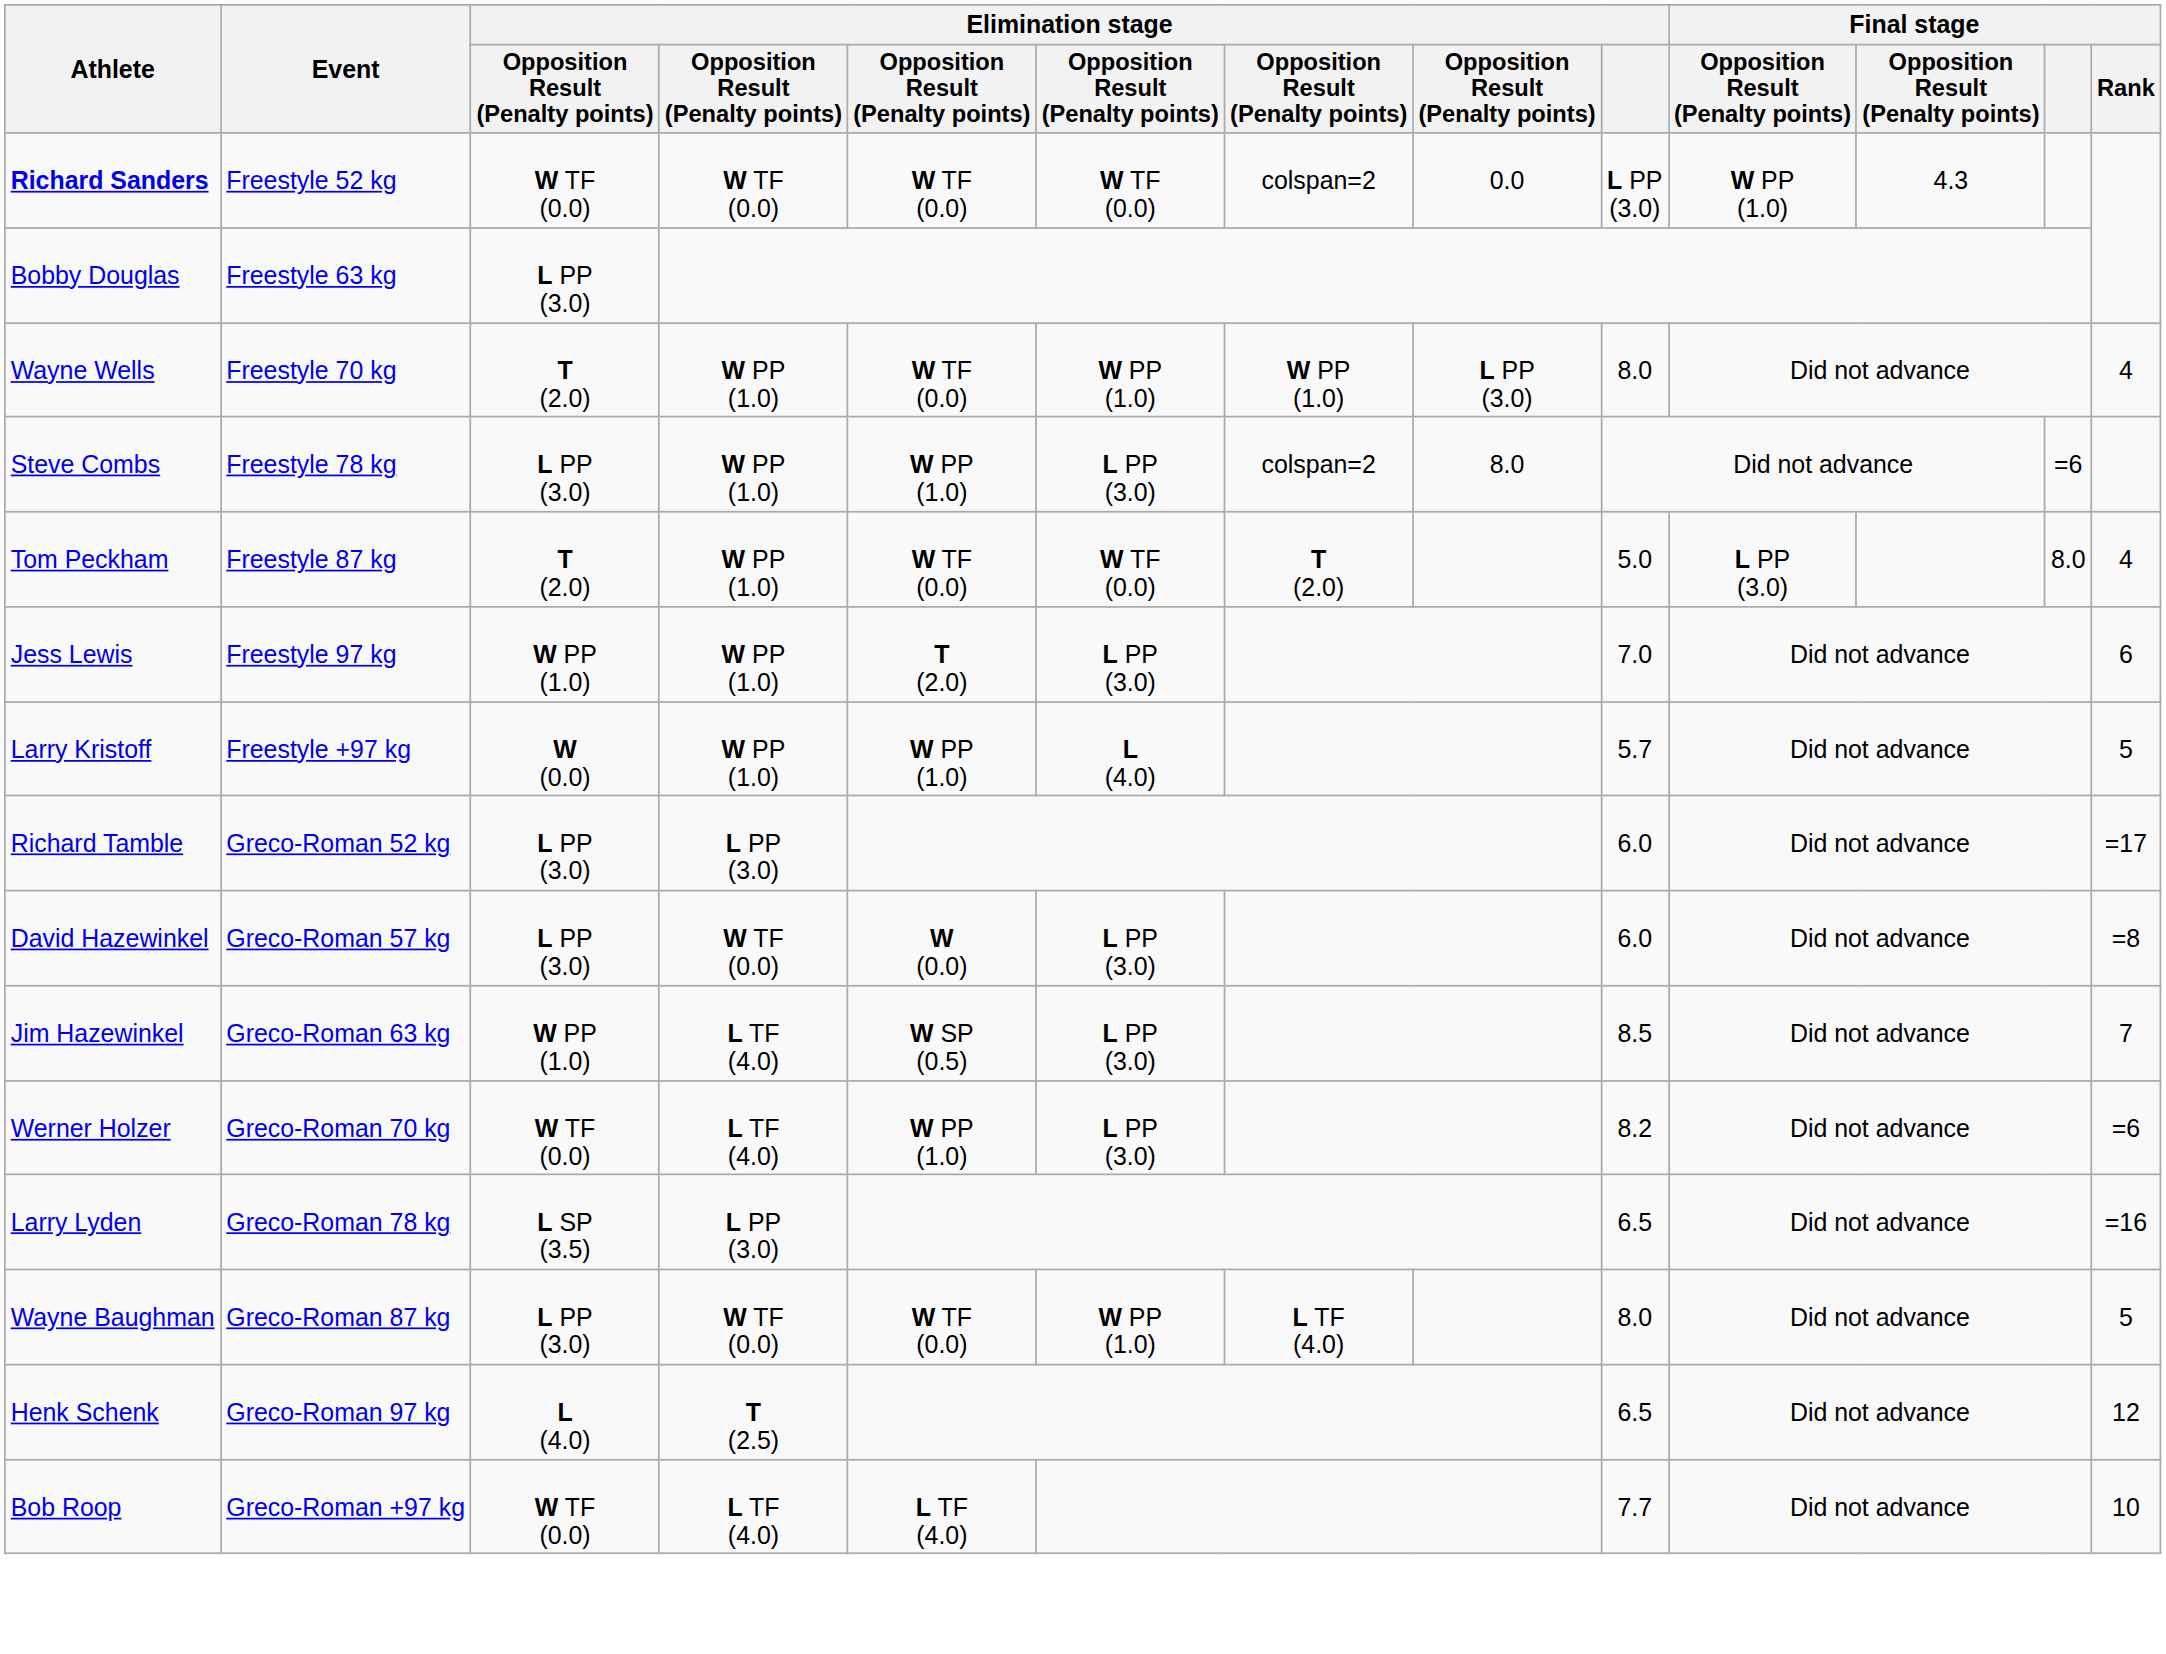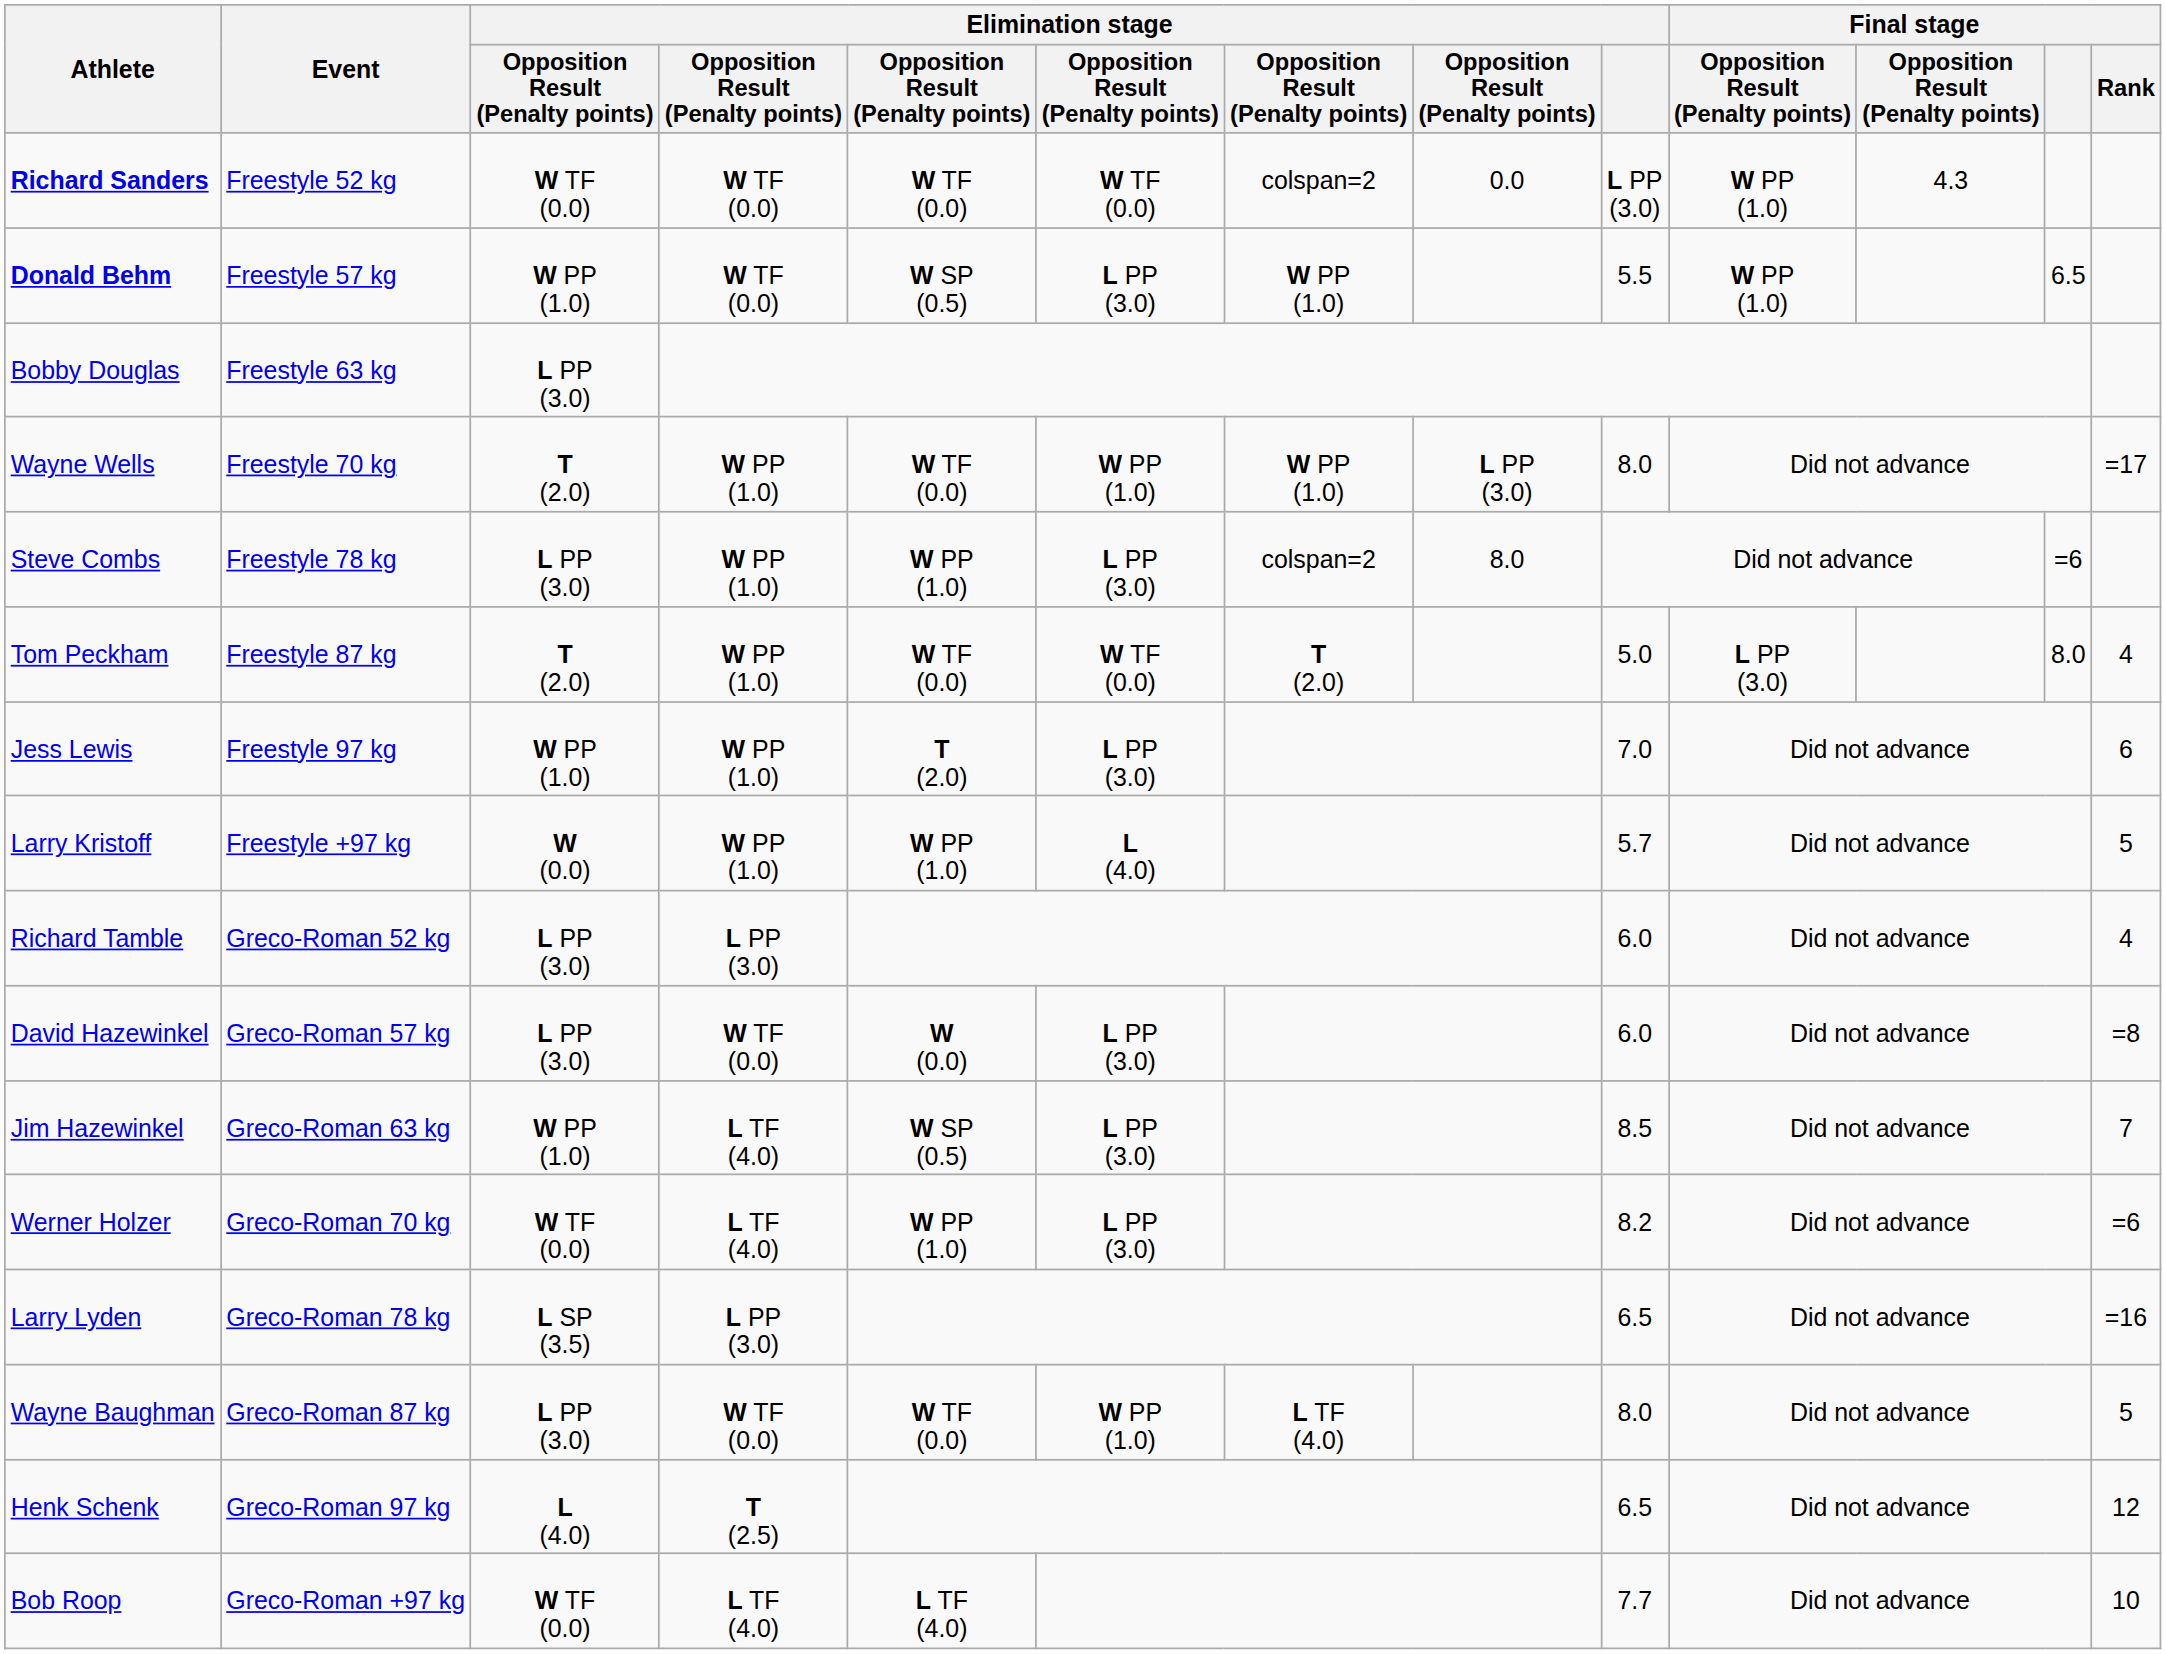+ row: (91, 276)
(2126, 370) 4 -> (2126, 465) =17
(2126, 844) =17 -> (2126, 939) 4
